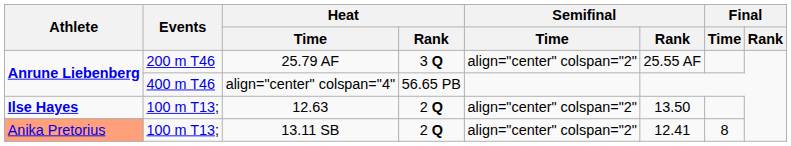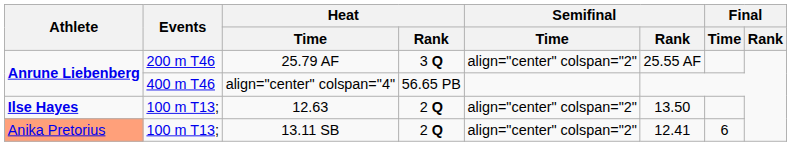(724, 130) 8 -> (724, 130) 6
